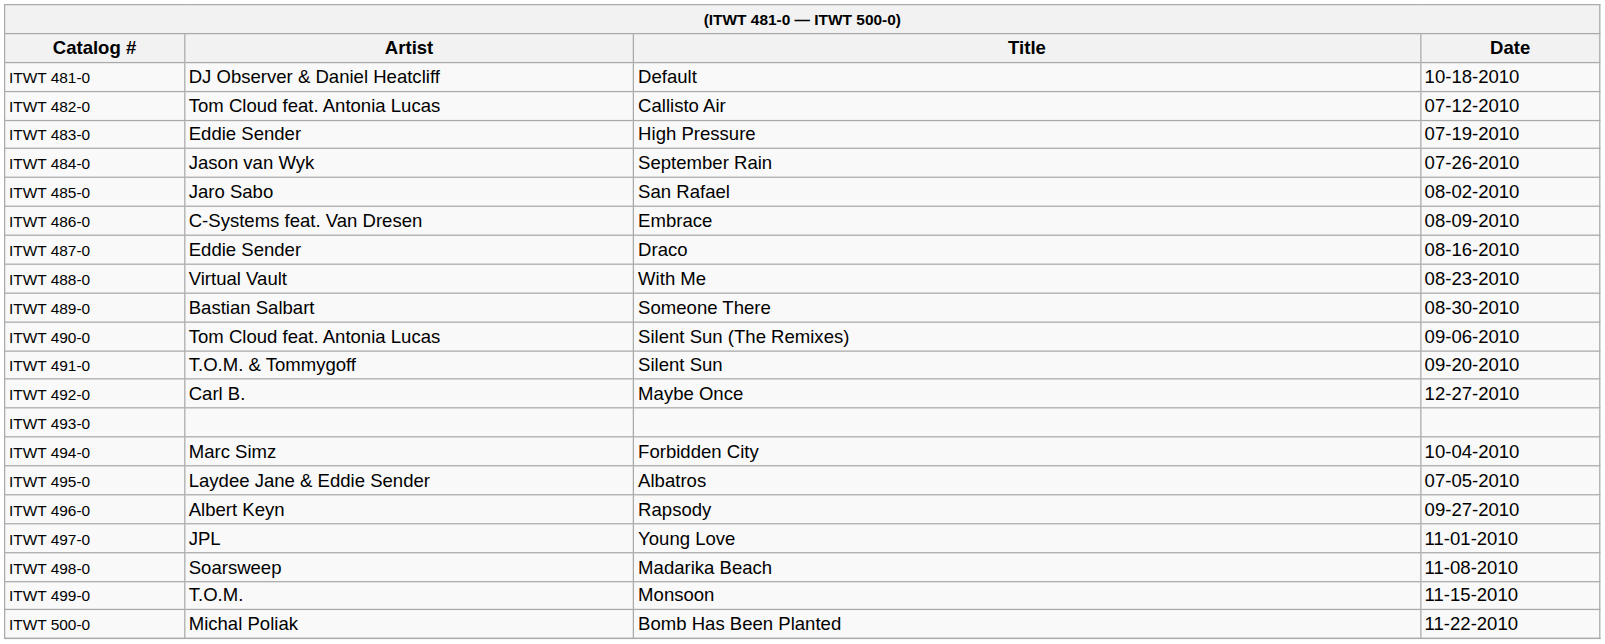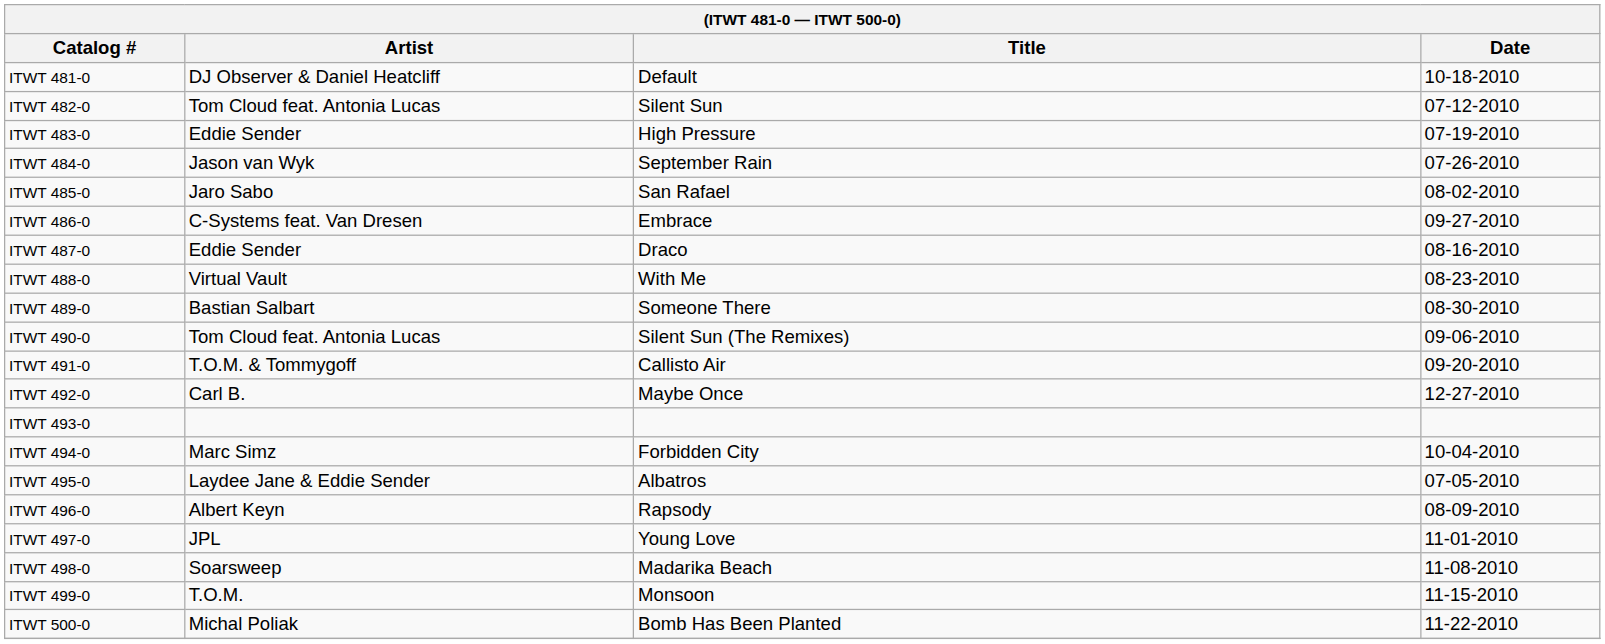(682, 105) Callisto Air -> (680, 105) Silent Sun
(1472, 221) 08-09-2010 -> (1472, 221) 09-27-2010
(680, 365) Silent Sun -> (682, 365) Callisto Air
(1472, 509) 09-27-2010 -> (1472, 509) 08-09-2010
